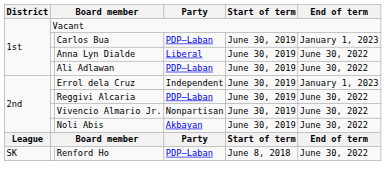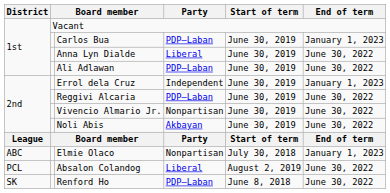+ row: (85, 153)
+ row: (99, 168)
